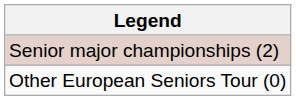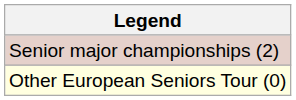(148, 81) no background -> (148, 81) lightyellow background
